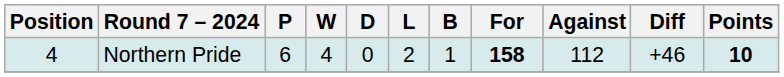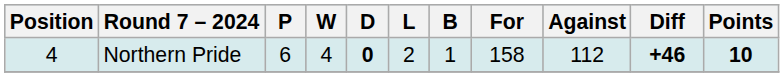(368, 55) normal -> (368, 55) bold
(507, 55) bold -> (507, 55) normal
(667, 55) normal -> (667, 55) bold
